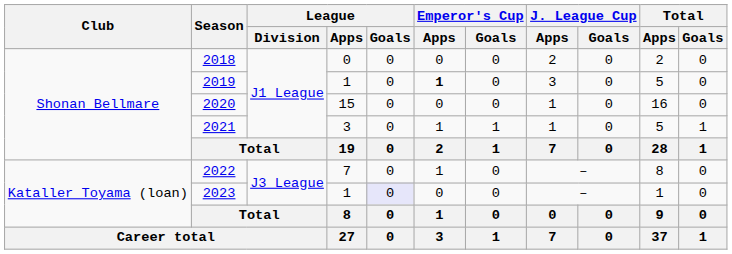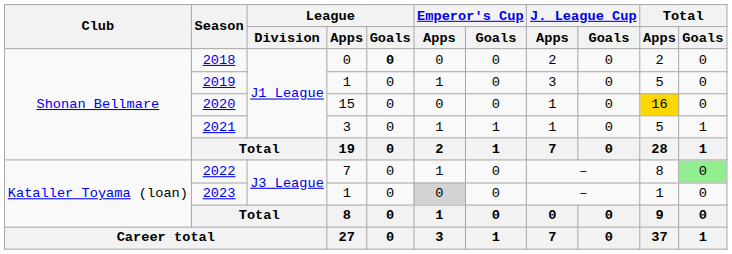(390, 60) normal -> (390, 60) bold
(439, 82) bold -> (439, 82) normal
(659, 105) no background -> (659, 105) gold background
(703, 171) no background -> (703, 171) lightgreen background
(390, 194) lavender background -> (390, 194) no background
(439, 194) no background -> (439, 194) lightgrey background
